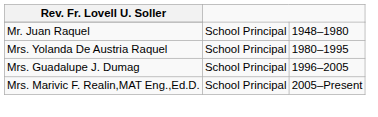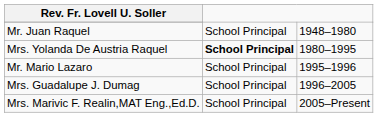(246, 49) normal -> (249, 49) bold
+ row: (50, 67)
